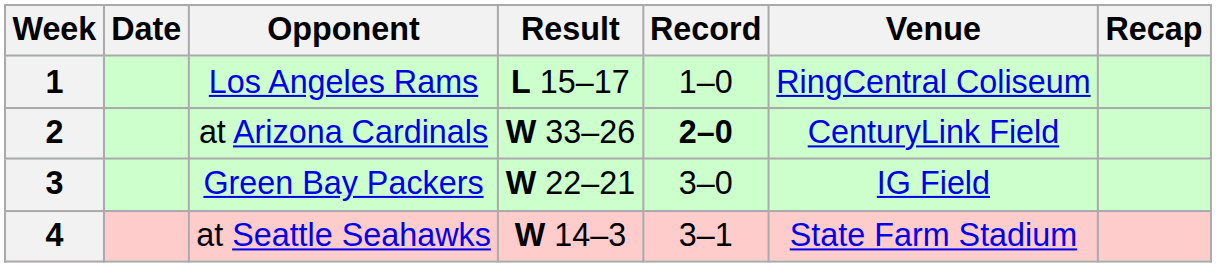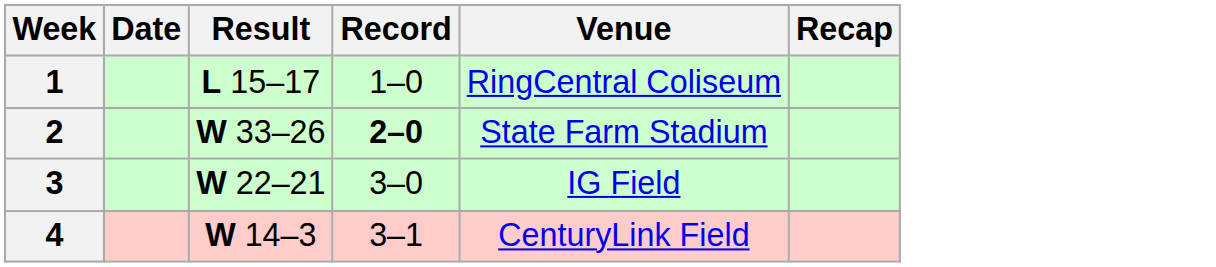- column: (344, 30)
(933, 132) CenturyLink Field -> (624, 132) State Farm Stadium
(933, 235) State Farm Stadium -> (624, 235) CenturyLink Field
